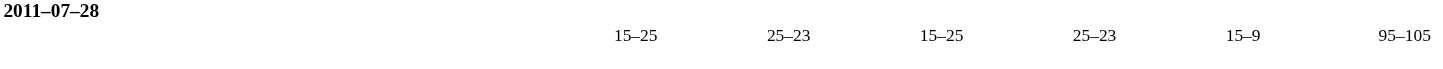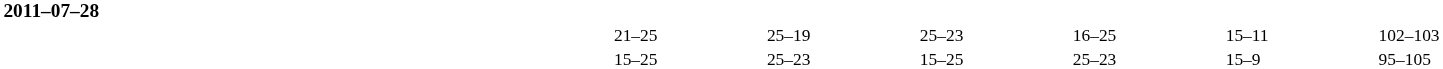+ row: (636, 35)
